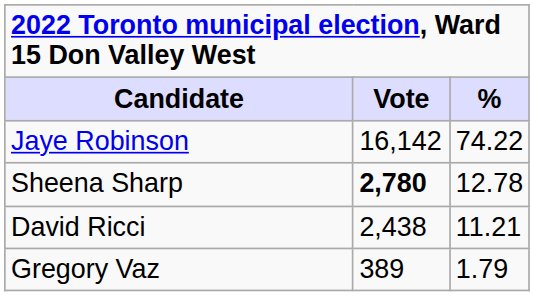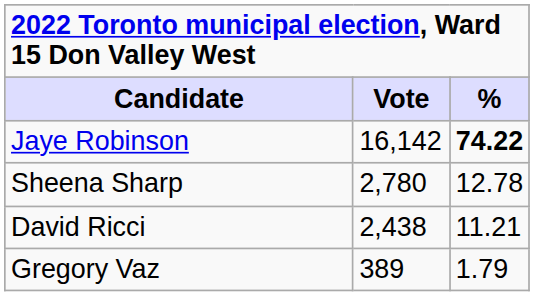(489, 141) normal -> (489, 141) bold
(393, 183) bold -> (393, 183) normal
